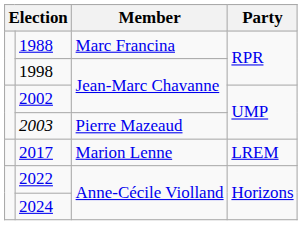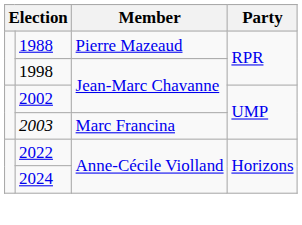(125, 44) Marc Francina -> (129, 44) Pierre Mazeaud
(129, 125) Pierre Mazeaud -> (125, 125) Marc Francina
- row: (36, 152)
